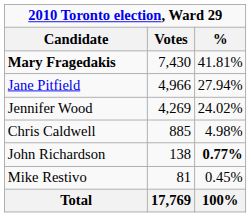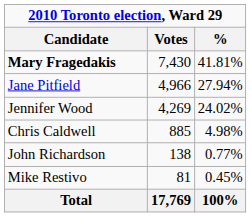(223, 154) bold -> (224, 154) normal
